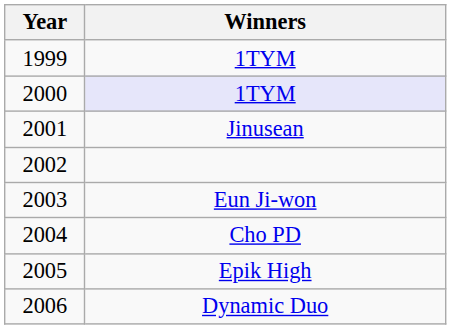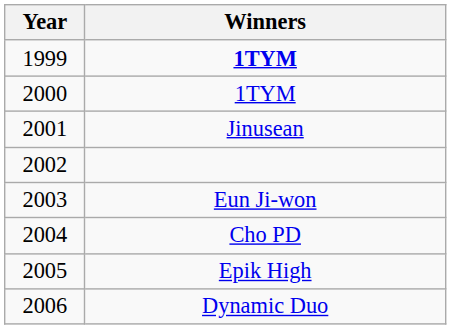(265, 57) normal -> (265, 57) bold
(265, 93) lavender background -> (265, 93) no background
